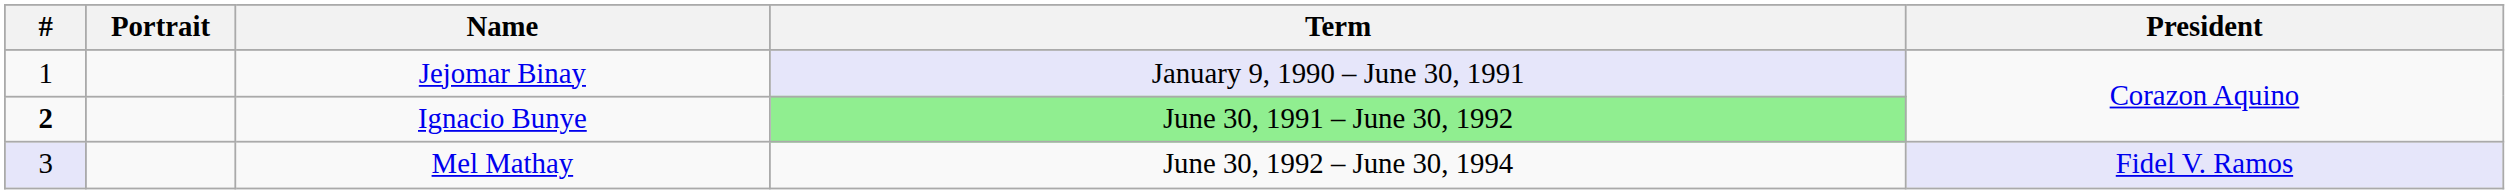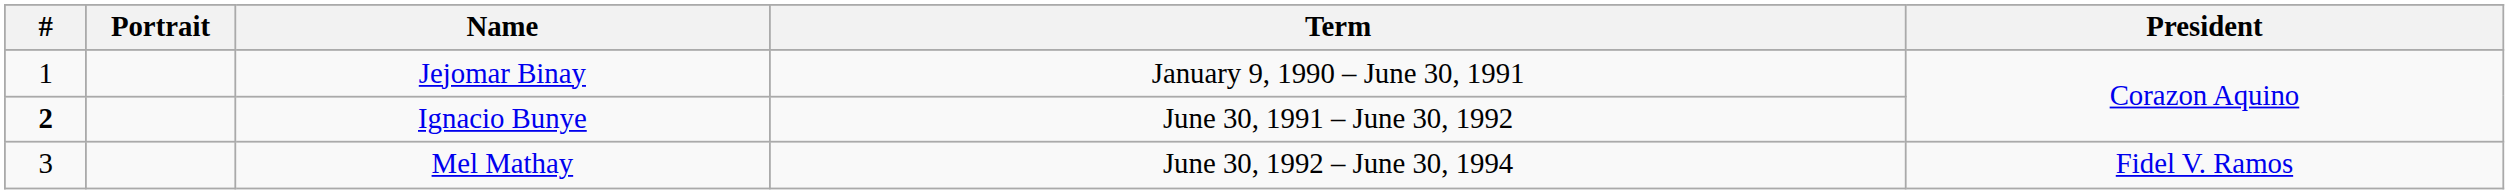(1338, 73) lavender background -> (1338, 73) no background
(1338, 118) lightgreen background -> (1338, 118) no background
(46, 164) lavender background -> (46, 164) no background
(2204, 164) lavender background -> (2204, 164) no background
